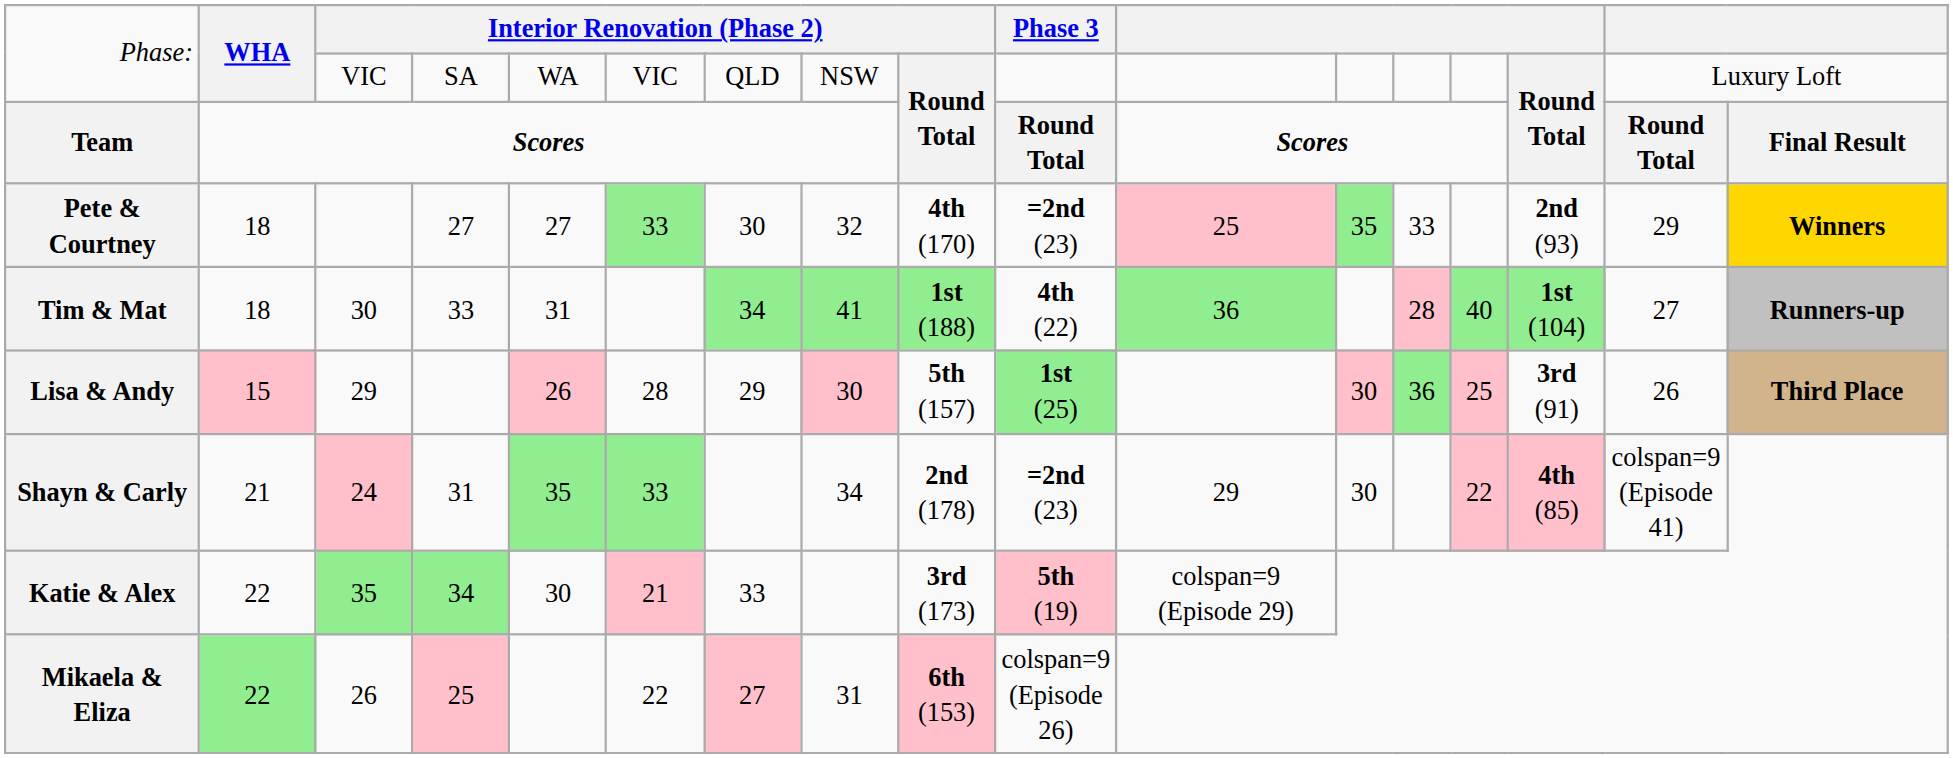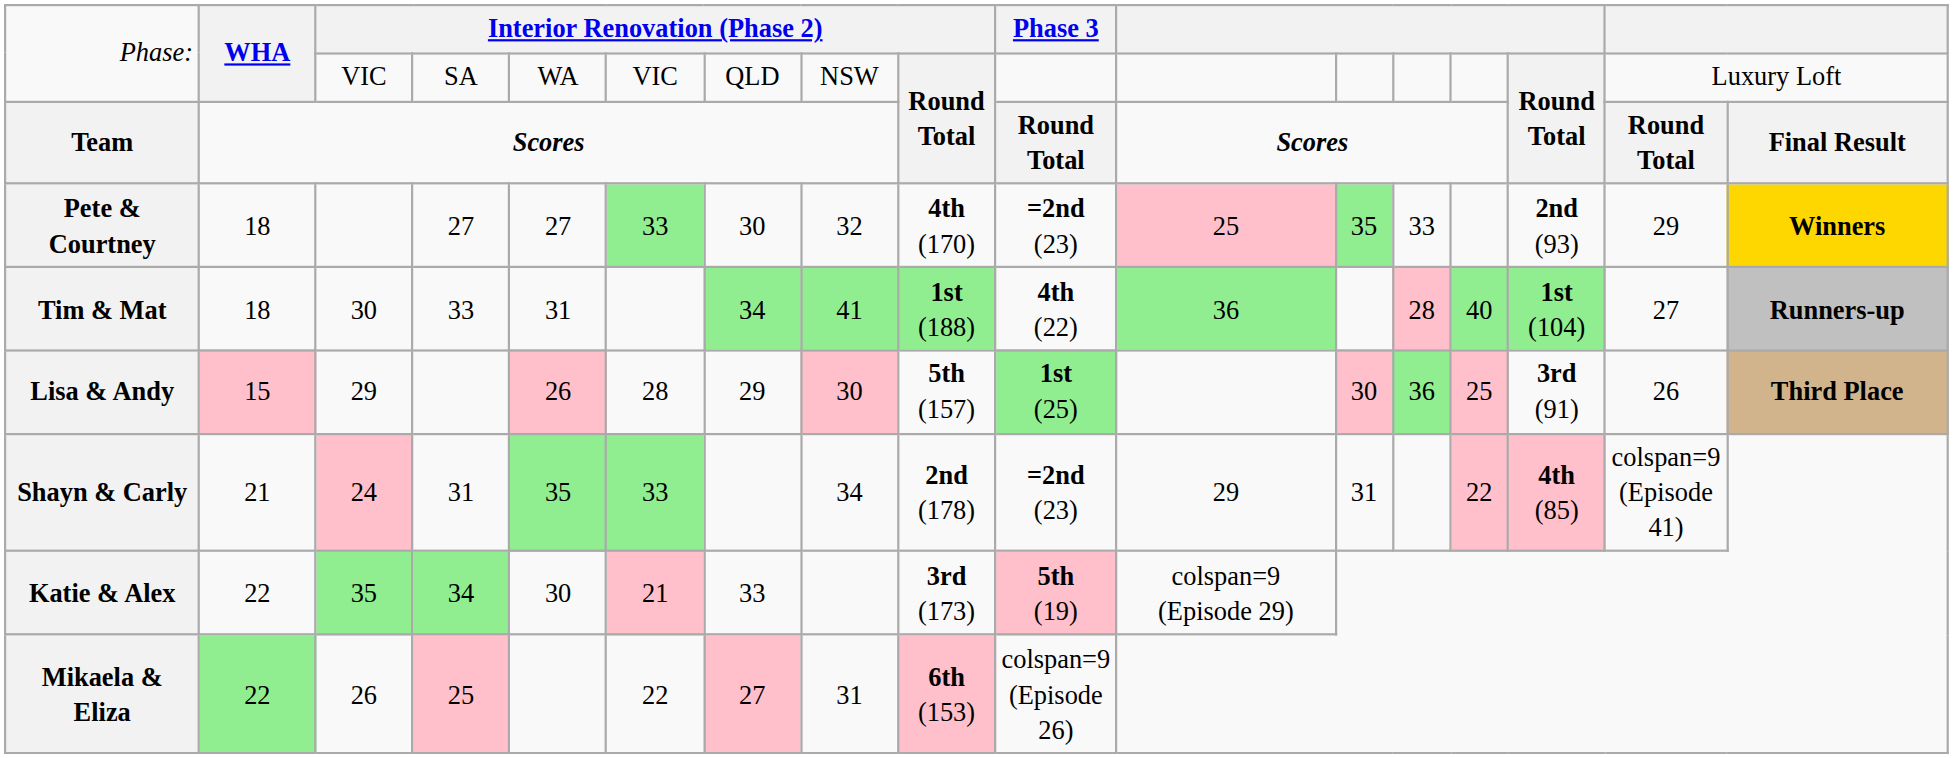(1364, 493) 30 -> (1364, 493) 31
